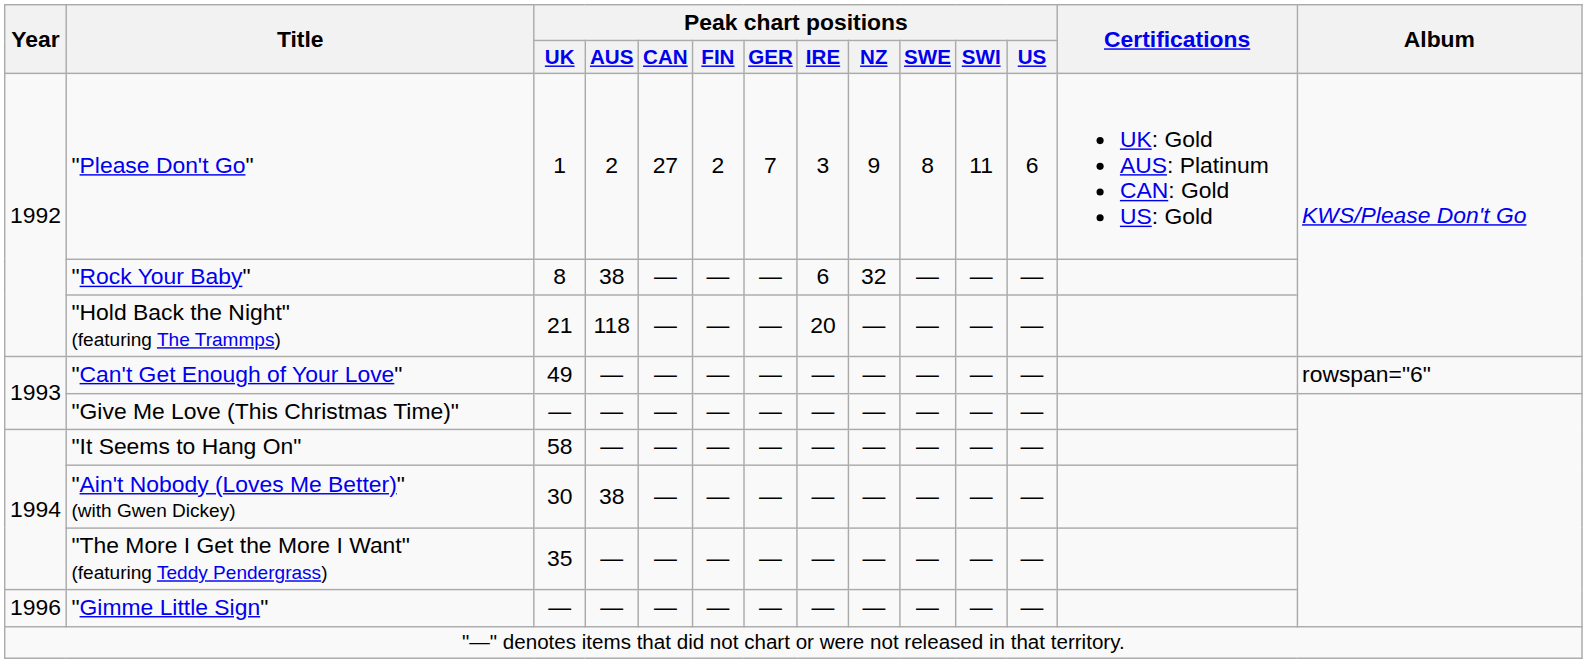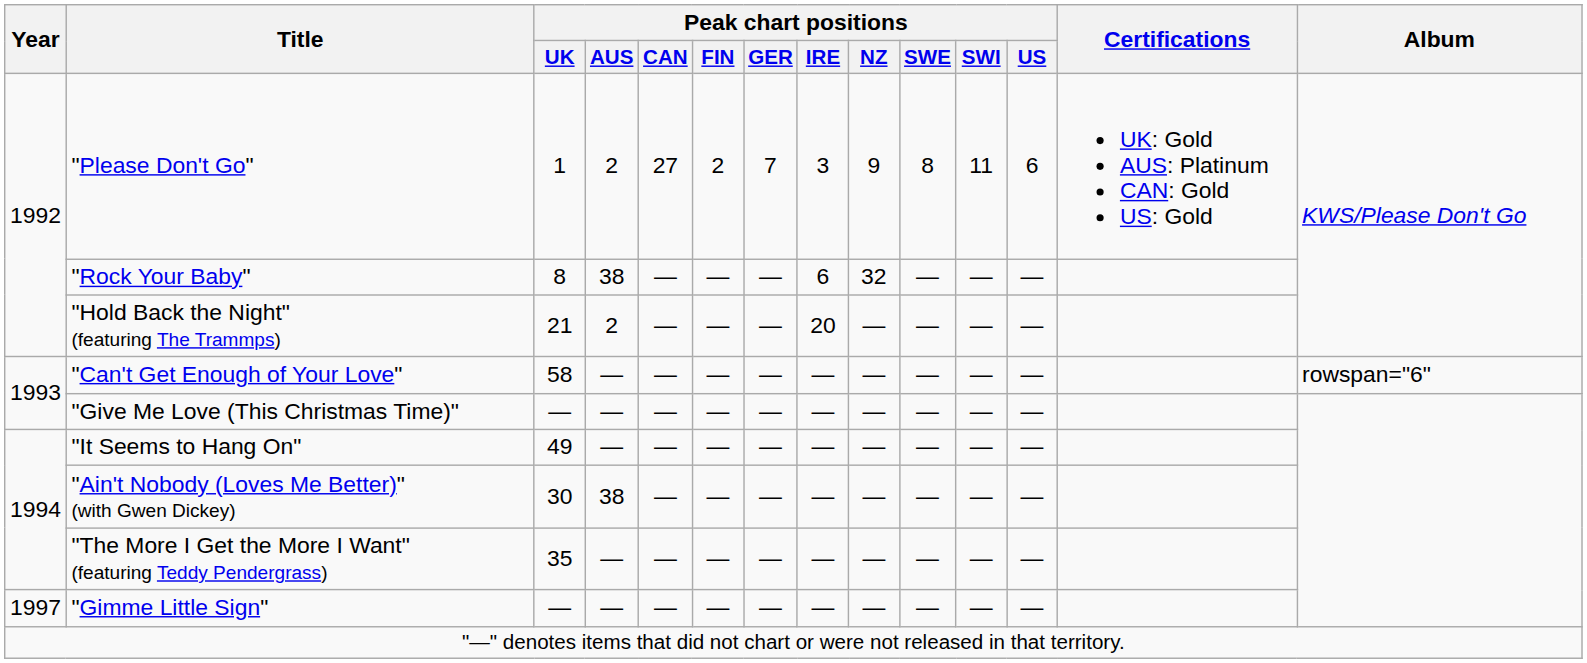(612, 325) 118 -> (612, 325) 2
(560, 374) 49 -> (560, 374) 58
(560, 447) 58 -> (560, 447) 49
(35, 607) 1996 -> (35, 607) 1997
